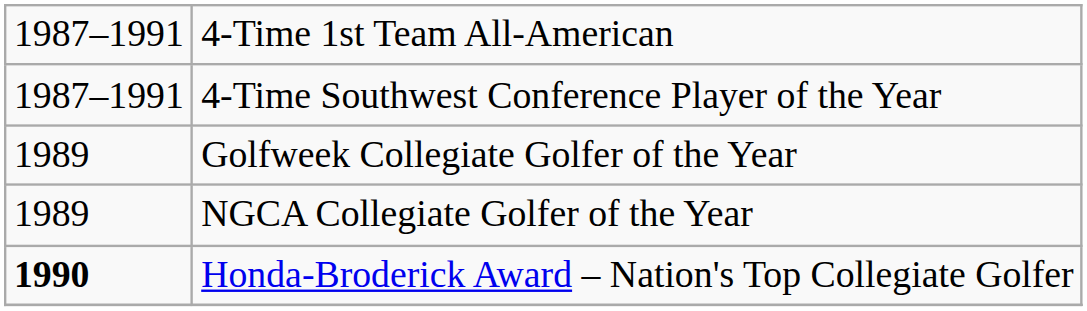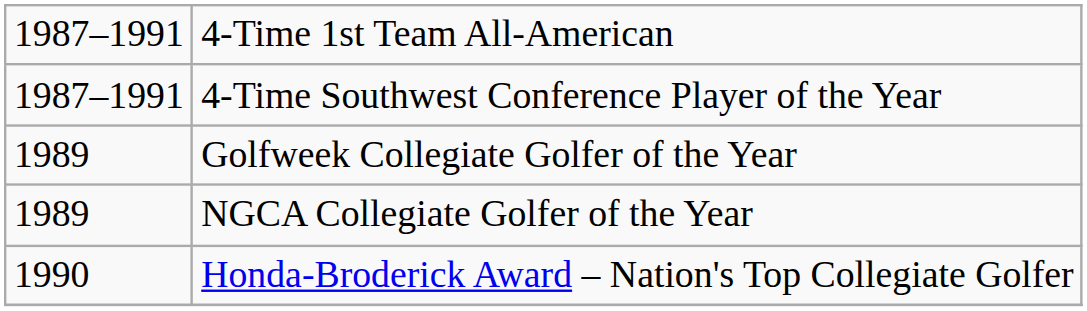(52, 273) bold -> (52, 273) normal
